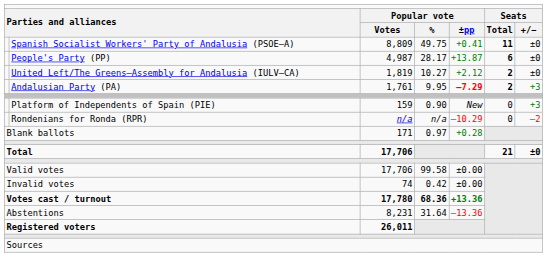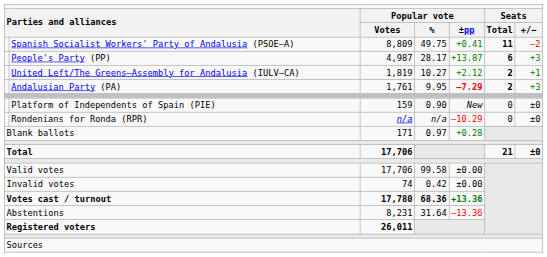(535, 44) ±0 -> (535, 44) –2
(535, 58) ±0 -> (535, 58) +3
(535, 72) ±0 -> (535, 72) +1
(535, 105) +3 -> (535, 105) ±0
(535, 119) –2 -> (535, 119) ±0
